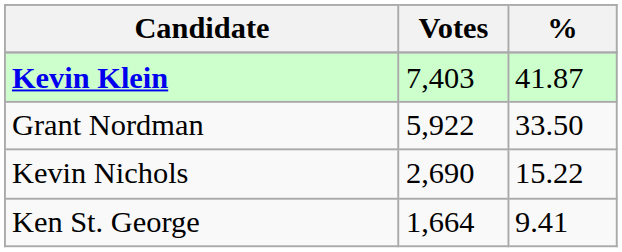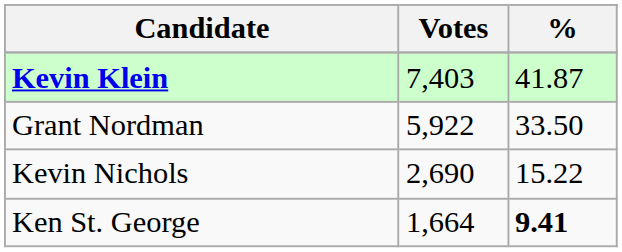(542, 221) normal -> (542, 221) bold
